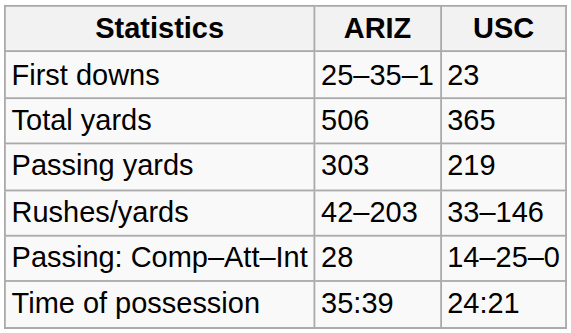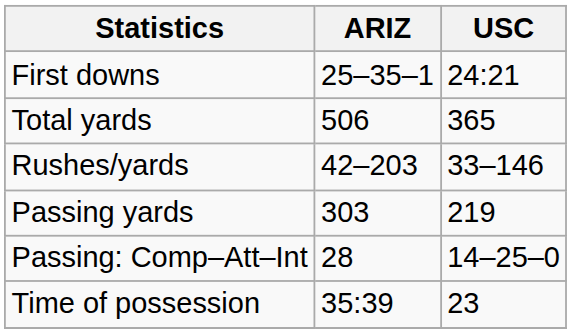(463, 74) 23 -> (483, 74) 24:21
rows swapped: (100, 212) <-> (103, 166)
(483, 303) 24:21 -> (463, 303) 23
